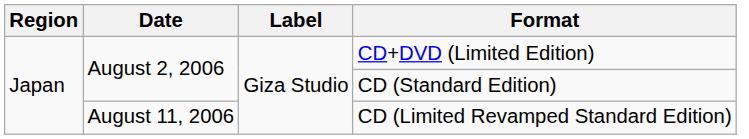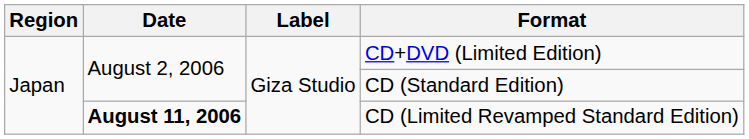(161, 117) normal -> (164, 117) bold
